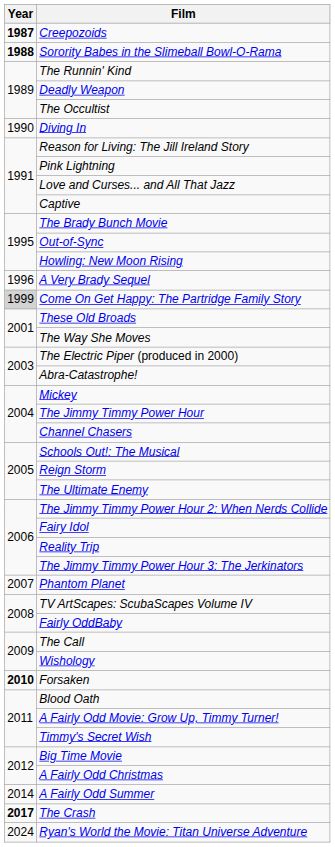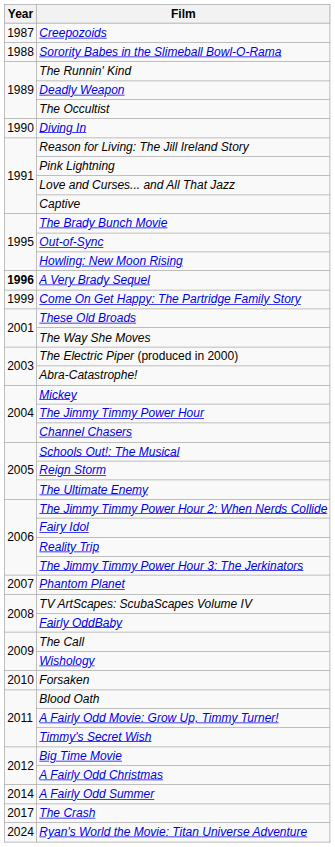(20, 33) bold -> (20, 33) normal
(20, 52) bold -> (20, 52) normal
(20, 280) normal -> (20, 280) bold
(20, 299) lightgrey background -> (20, 299) no background
(20, 680) bold -> (20, 680) normal
(20, 813) bold -> (20, 813) normal
